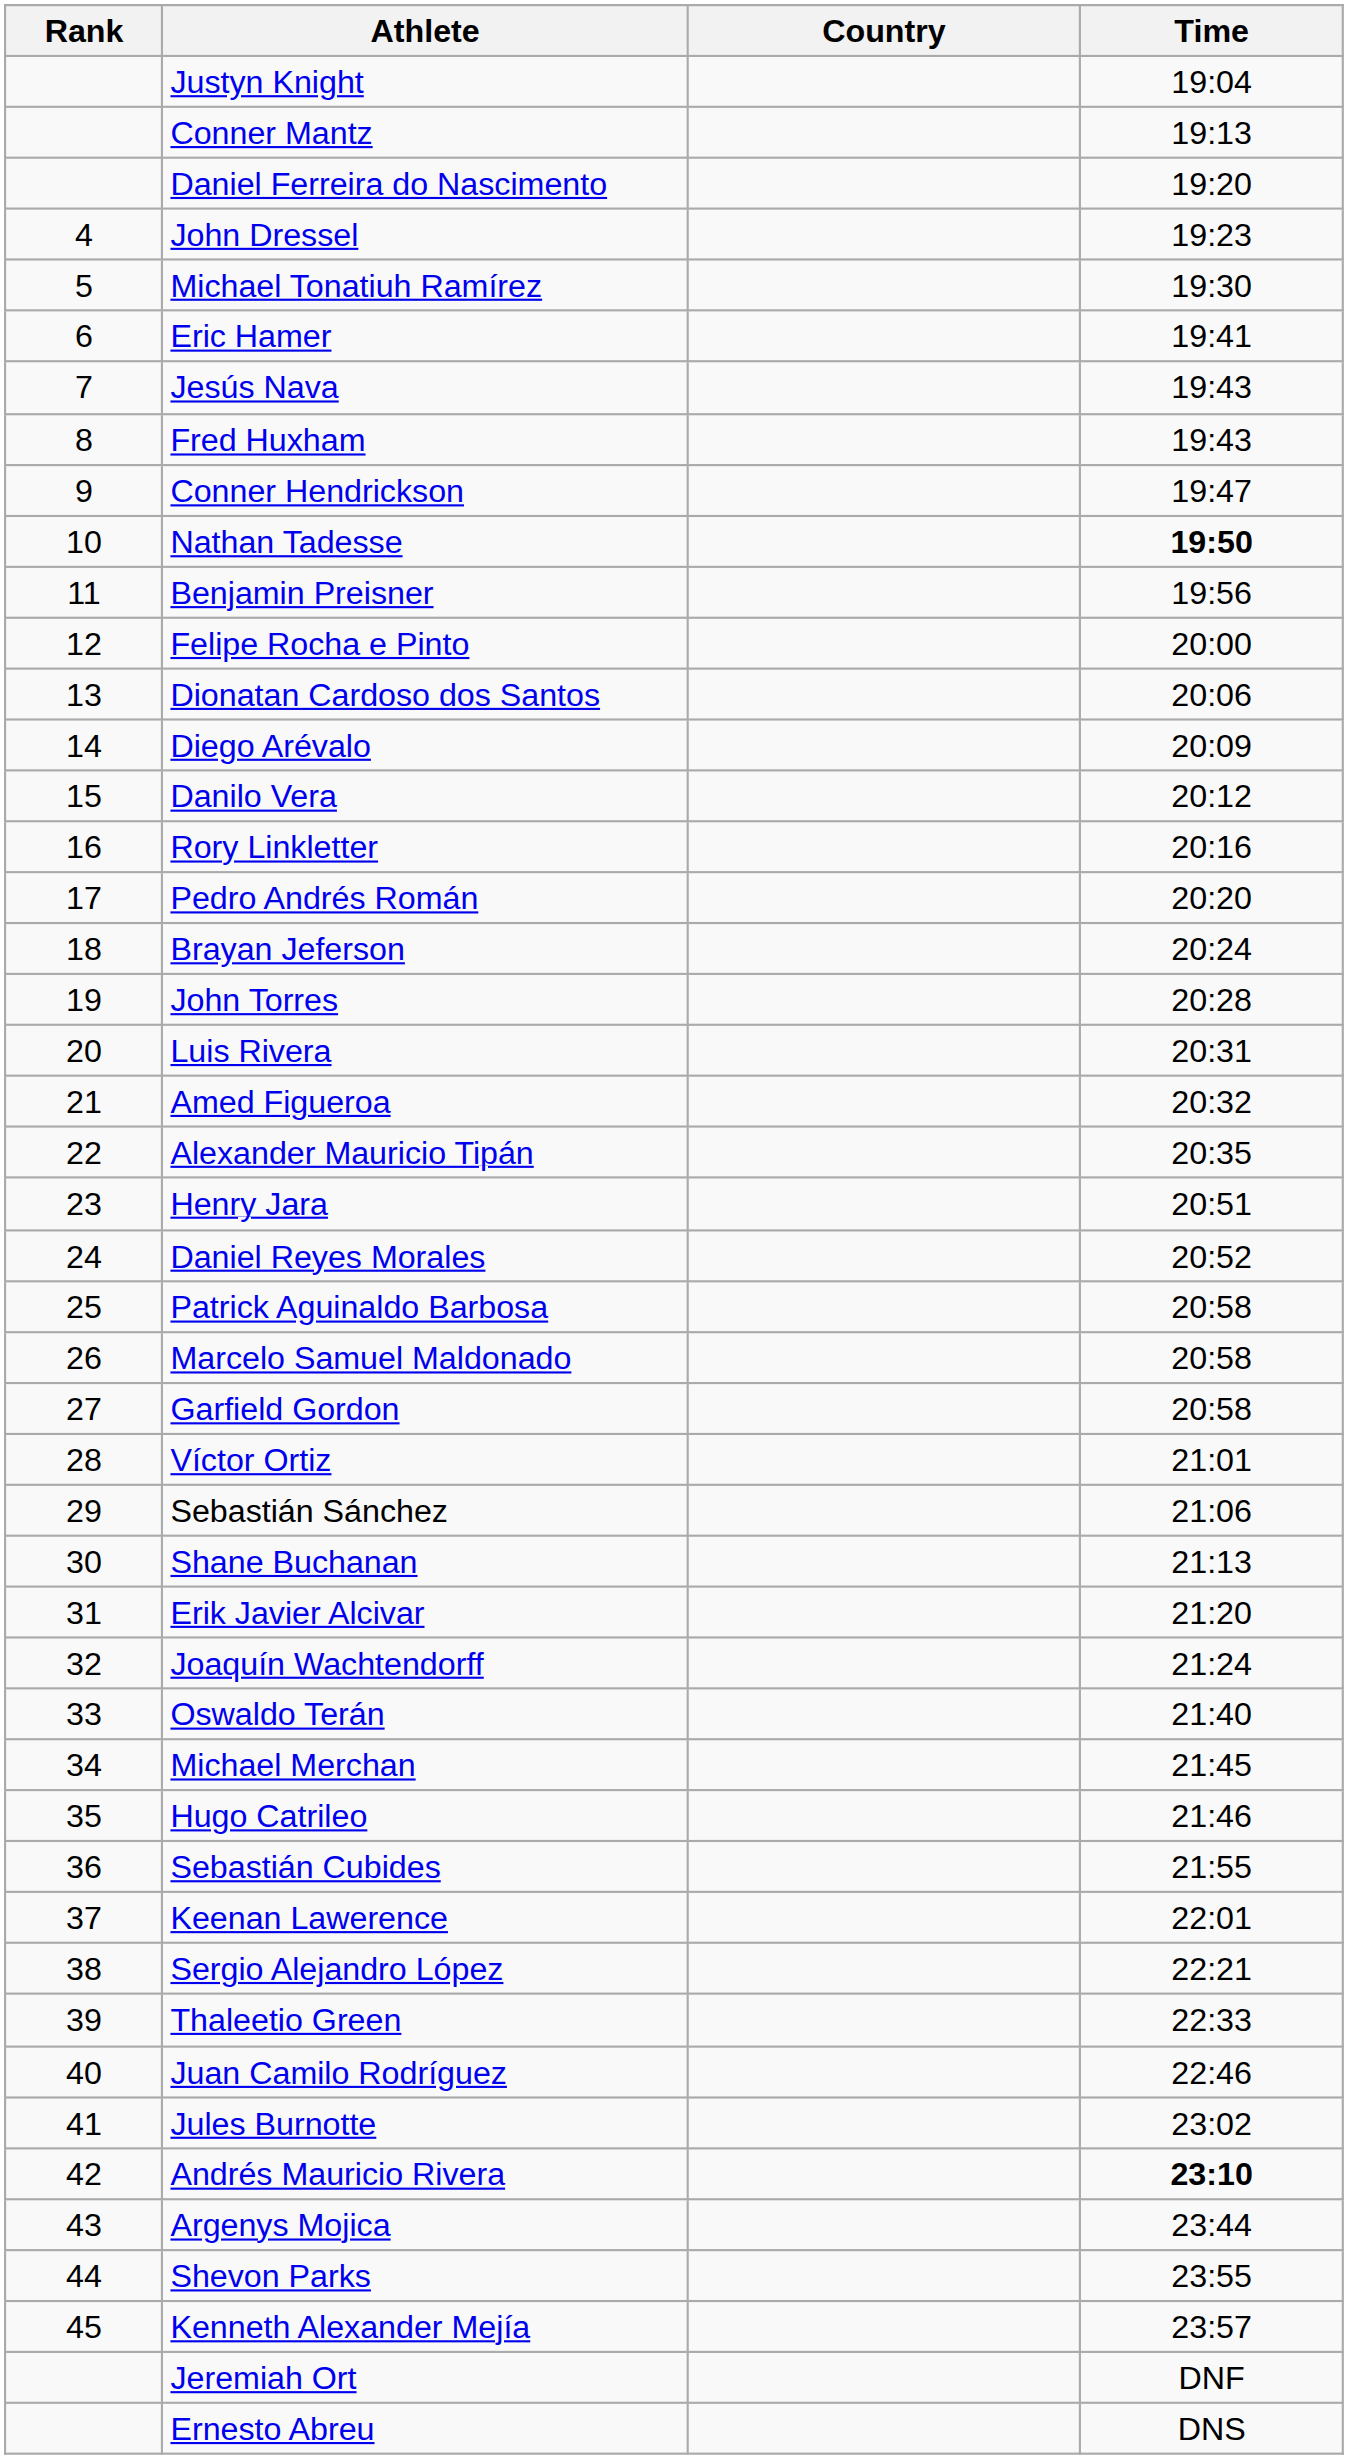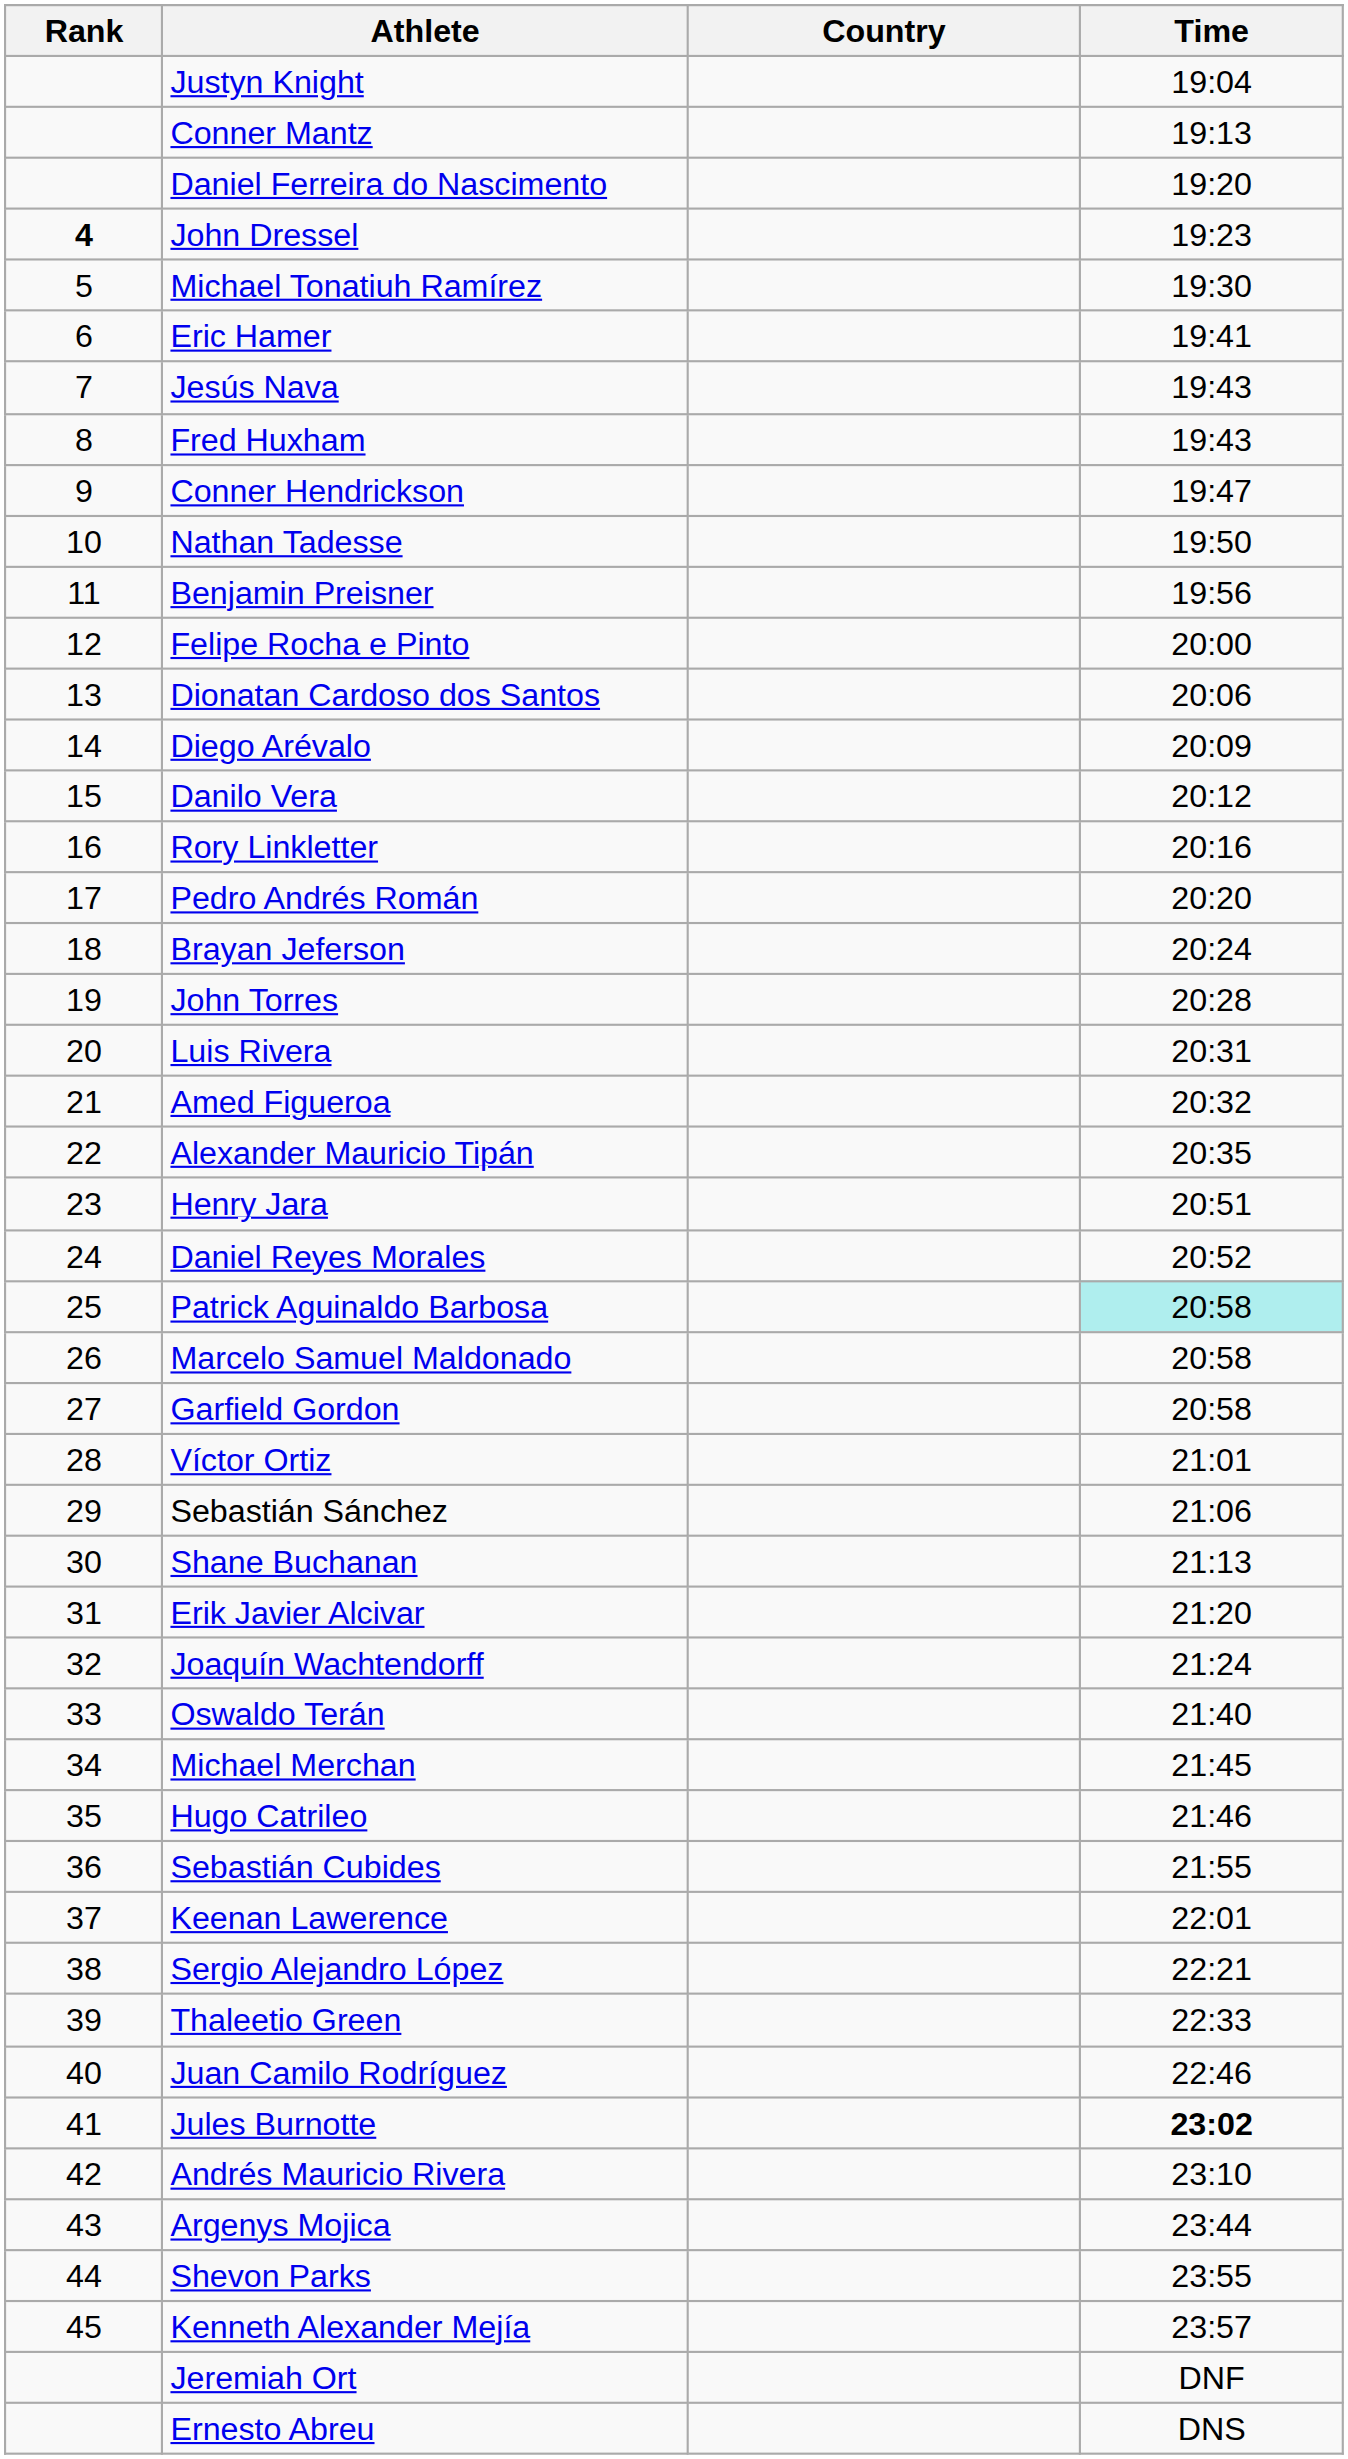(84, 235) normal -> (84, 235) bold
(1212, 541) bold -> (1212, 541) normal
(1212, 1306) no background -> (1212, 1306) paleturquoise background
(1212, 2122) normal -> (1212, 2122) bold
(1212, 2173) bold -> (1212, 2173) normal
